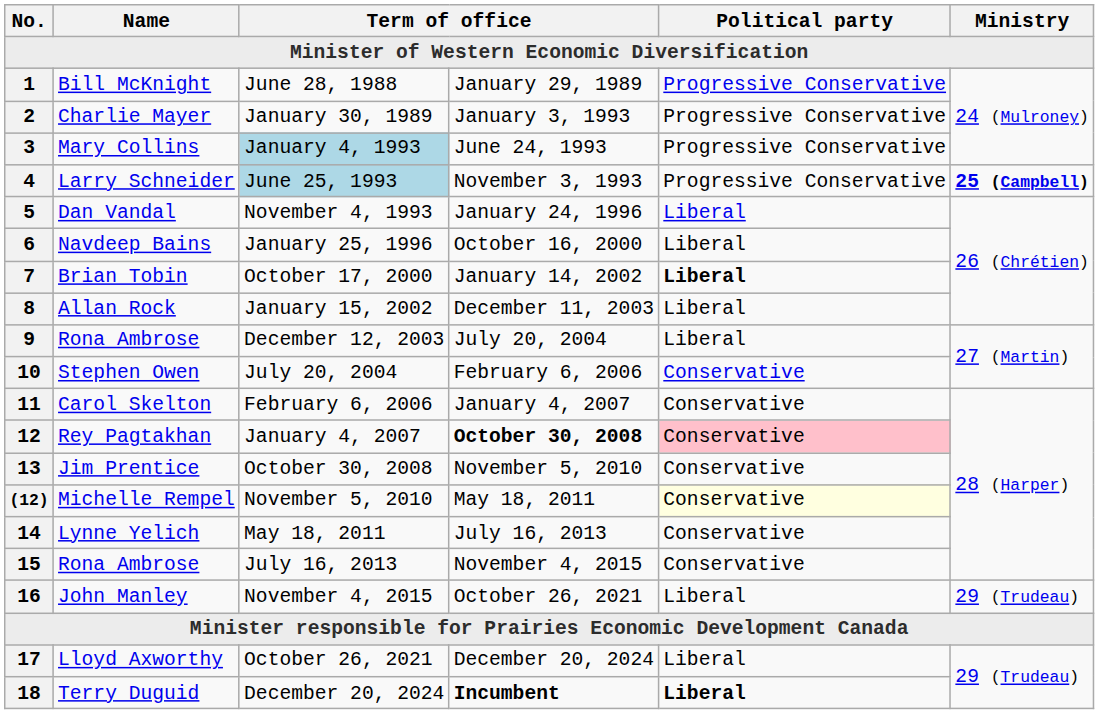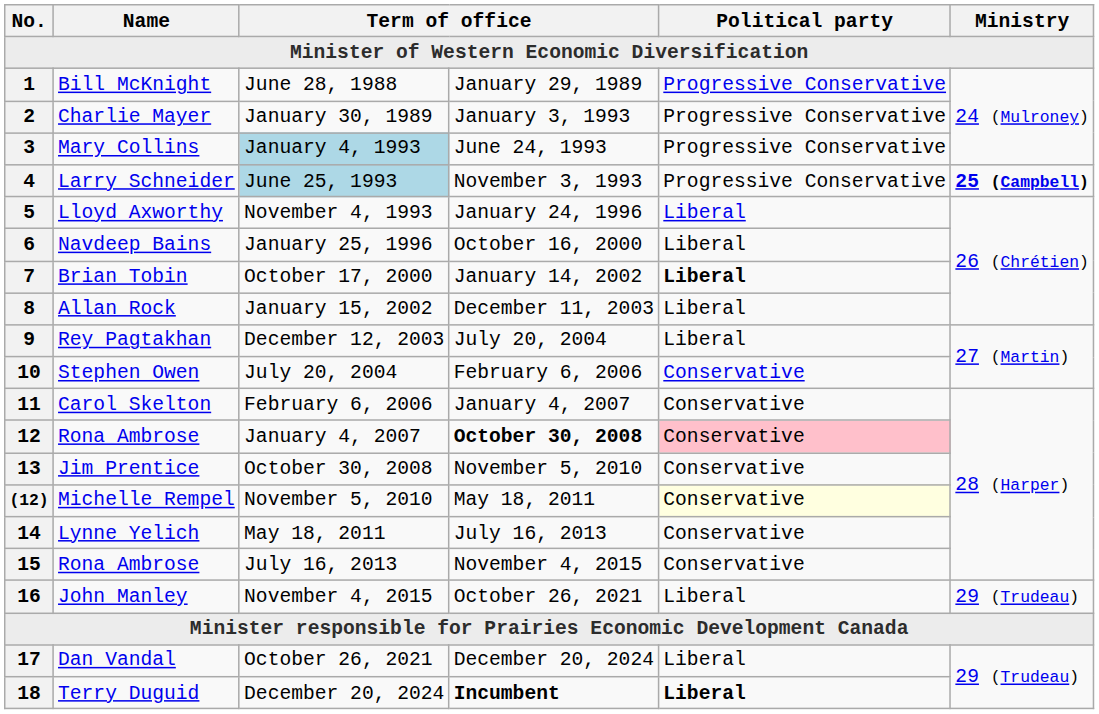(117, 213) Dan Vandal -> (140, 213) Lloyd Axworthy
(129, 341) Rona Ambrose -> (135, 341) Rey Pagtakhan
(135, 437) Rey Pagtakhan -> (129, 437) Rona Ambrose
(140, 661) Lloyd Axworthy -> (117, 661) Dan Vandal
